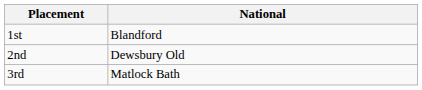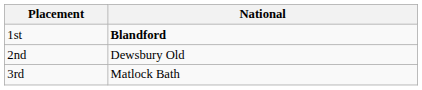(136, 34) normal -> (138, 34) bold
